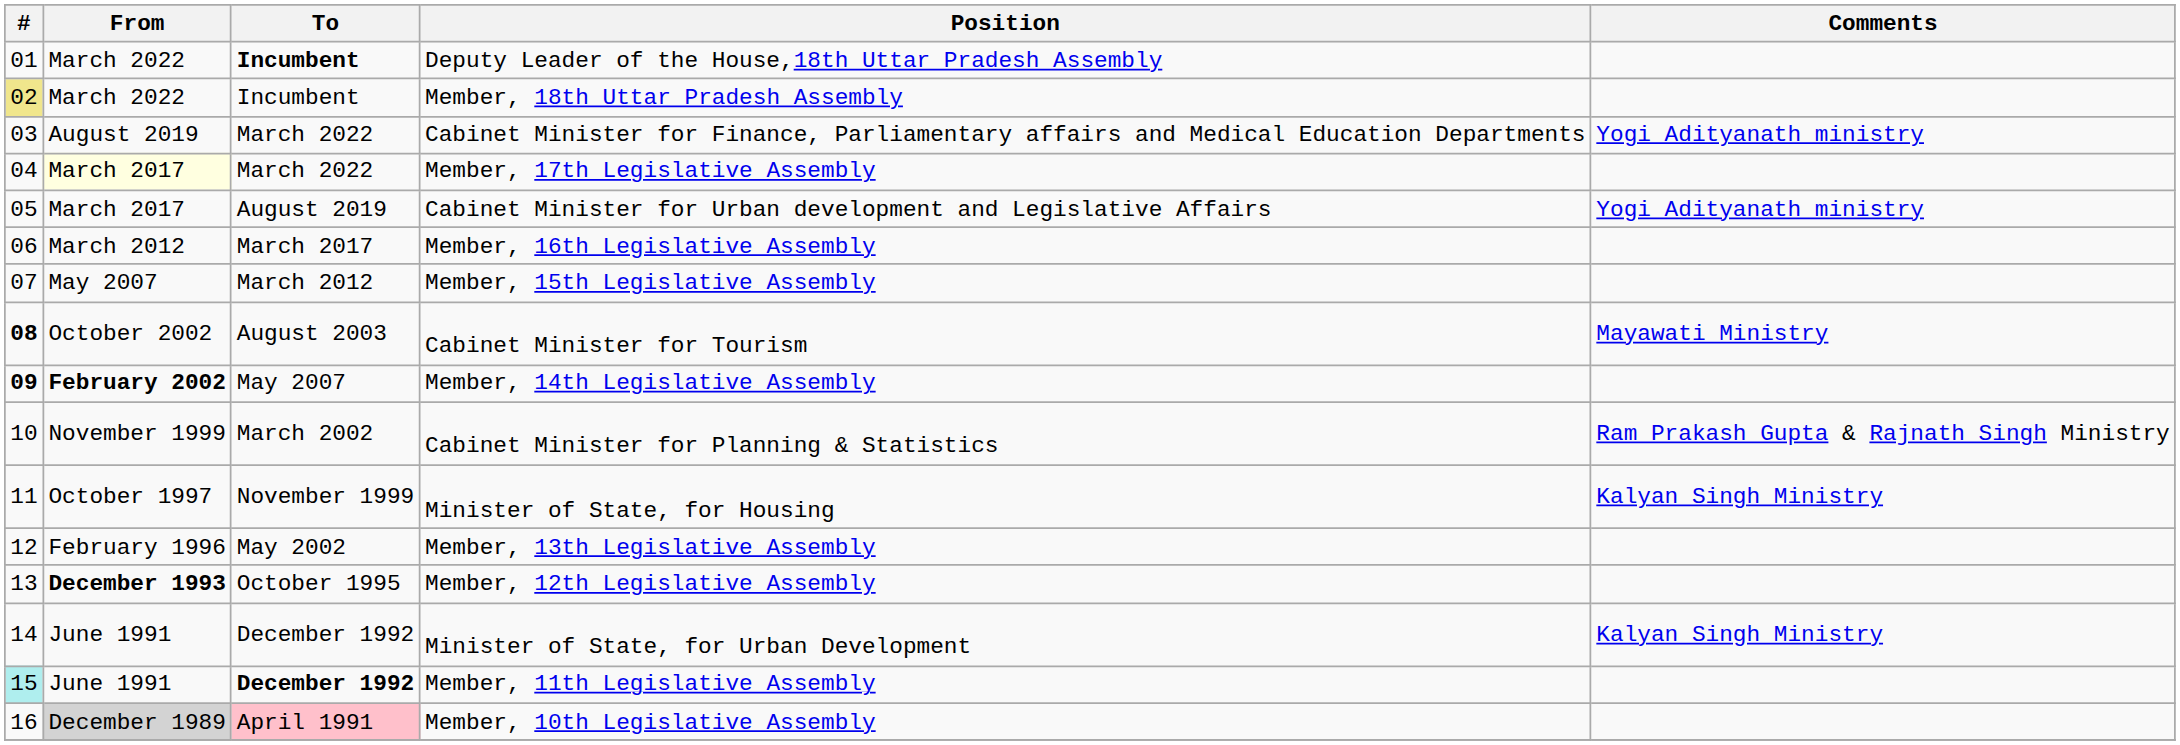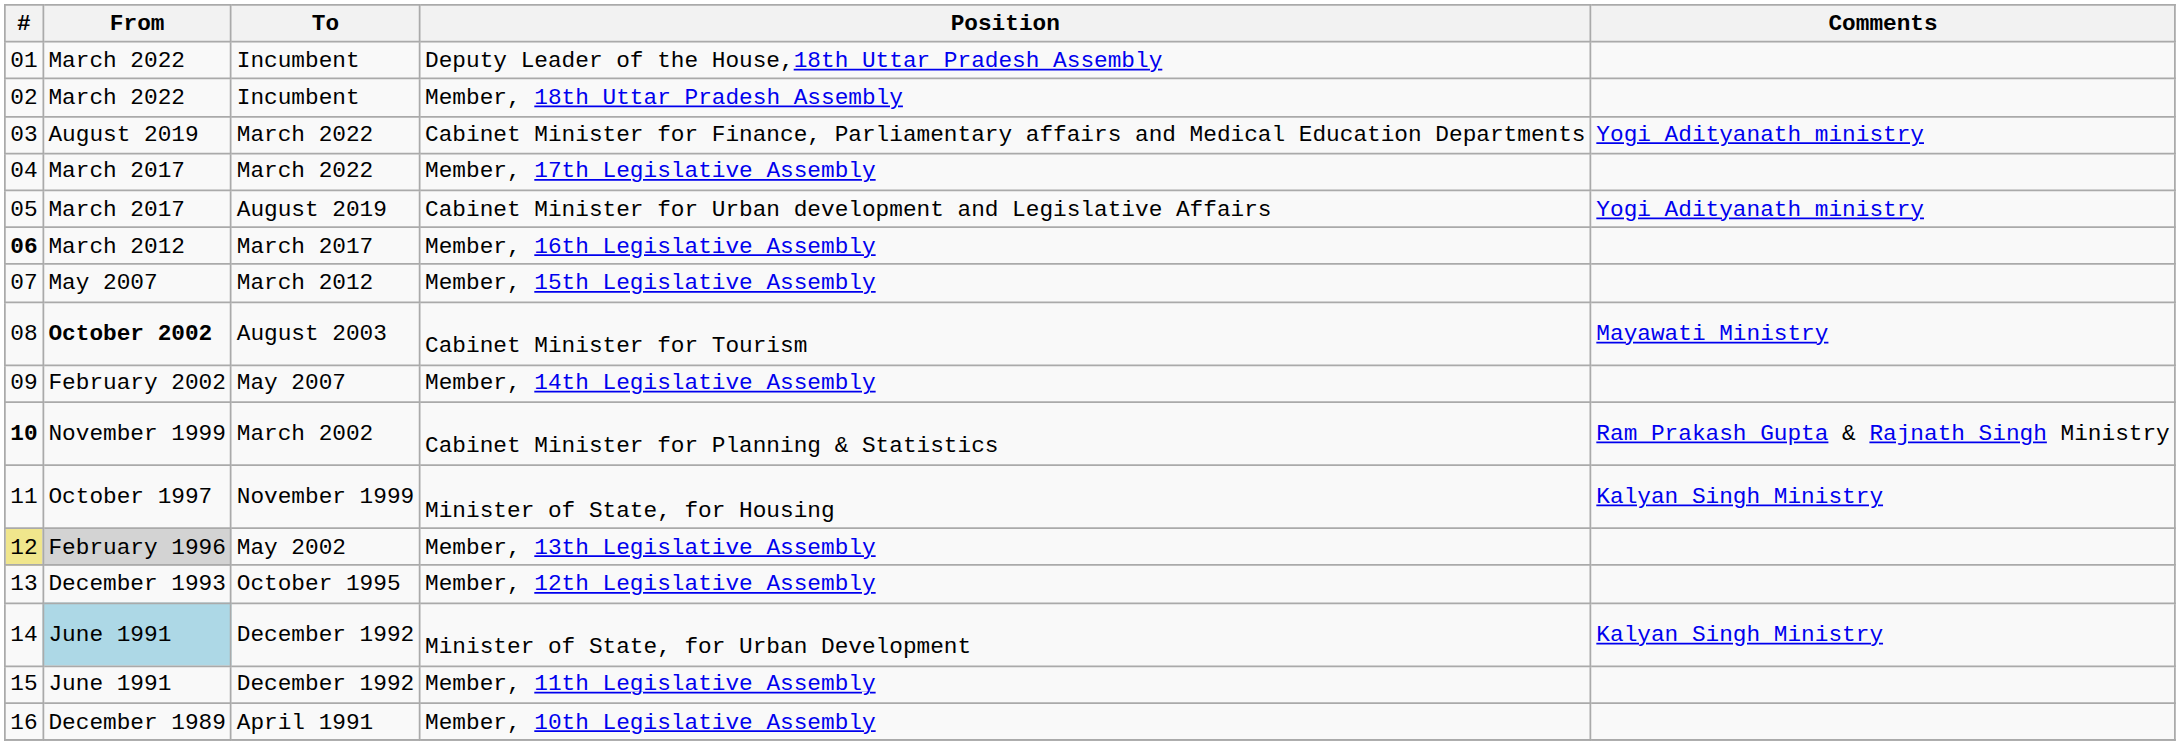(298, 60) bold -> (298, 60) normal
(24, 98) khaki background -> (24, 98) no background
(117, 172) lightyellow background -> (117, 172) no background
(24, 246) normal -> (24, 246) bold
(24, 333) bold -> (24, 333) normal
(130, 333) normal -> (130, 333) bold
(24, 383) bold -> (24, 383) normal
(137, 383) bold -> (137, 383) normal
(24, 434) normal -> (24, 434) bold
(24, 547) no background -> (24, 547) khaki background
(137, 547) no background -> (137, 547) lightgrey background
(137, 584) bold -> (137, 584) normal
(110, 634) no background -> (110, 634) lightblue background
(24, 685) paleturquoise background -> (24, 685) no background
(325, 685) bold -> (325, 685) normal
(137, 722) lightgrey background -> (137, 722) no background
(305, 722) pink background -> (305, 722) no background
